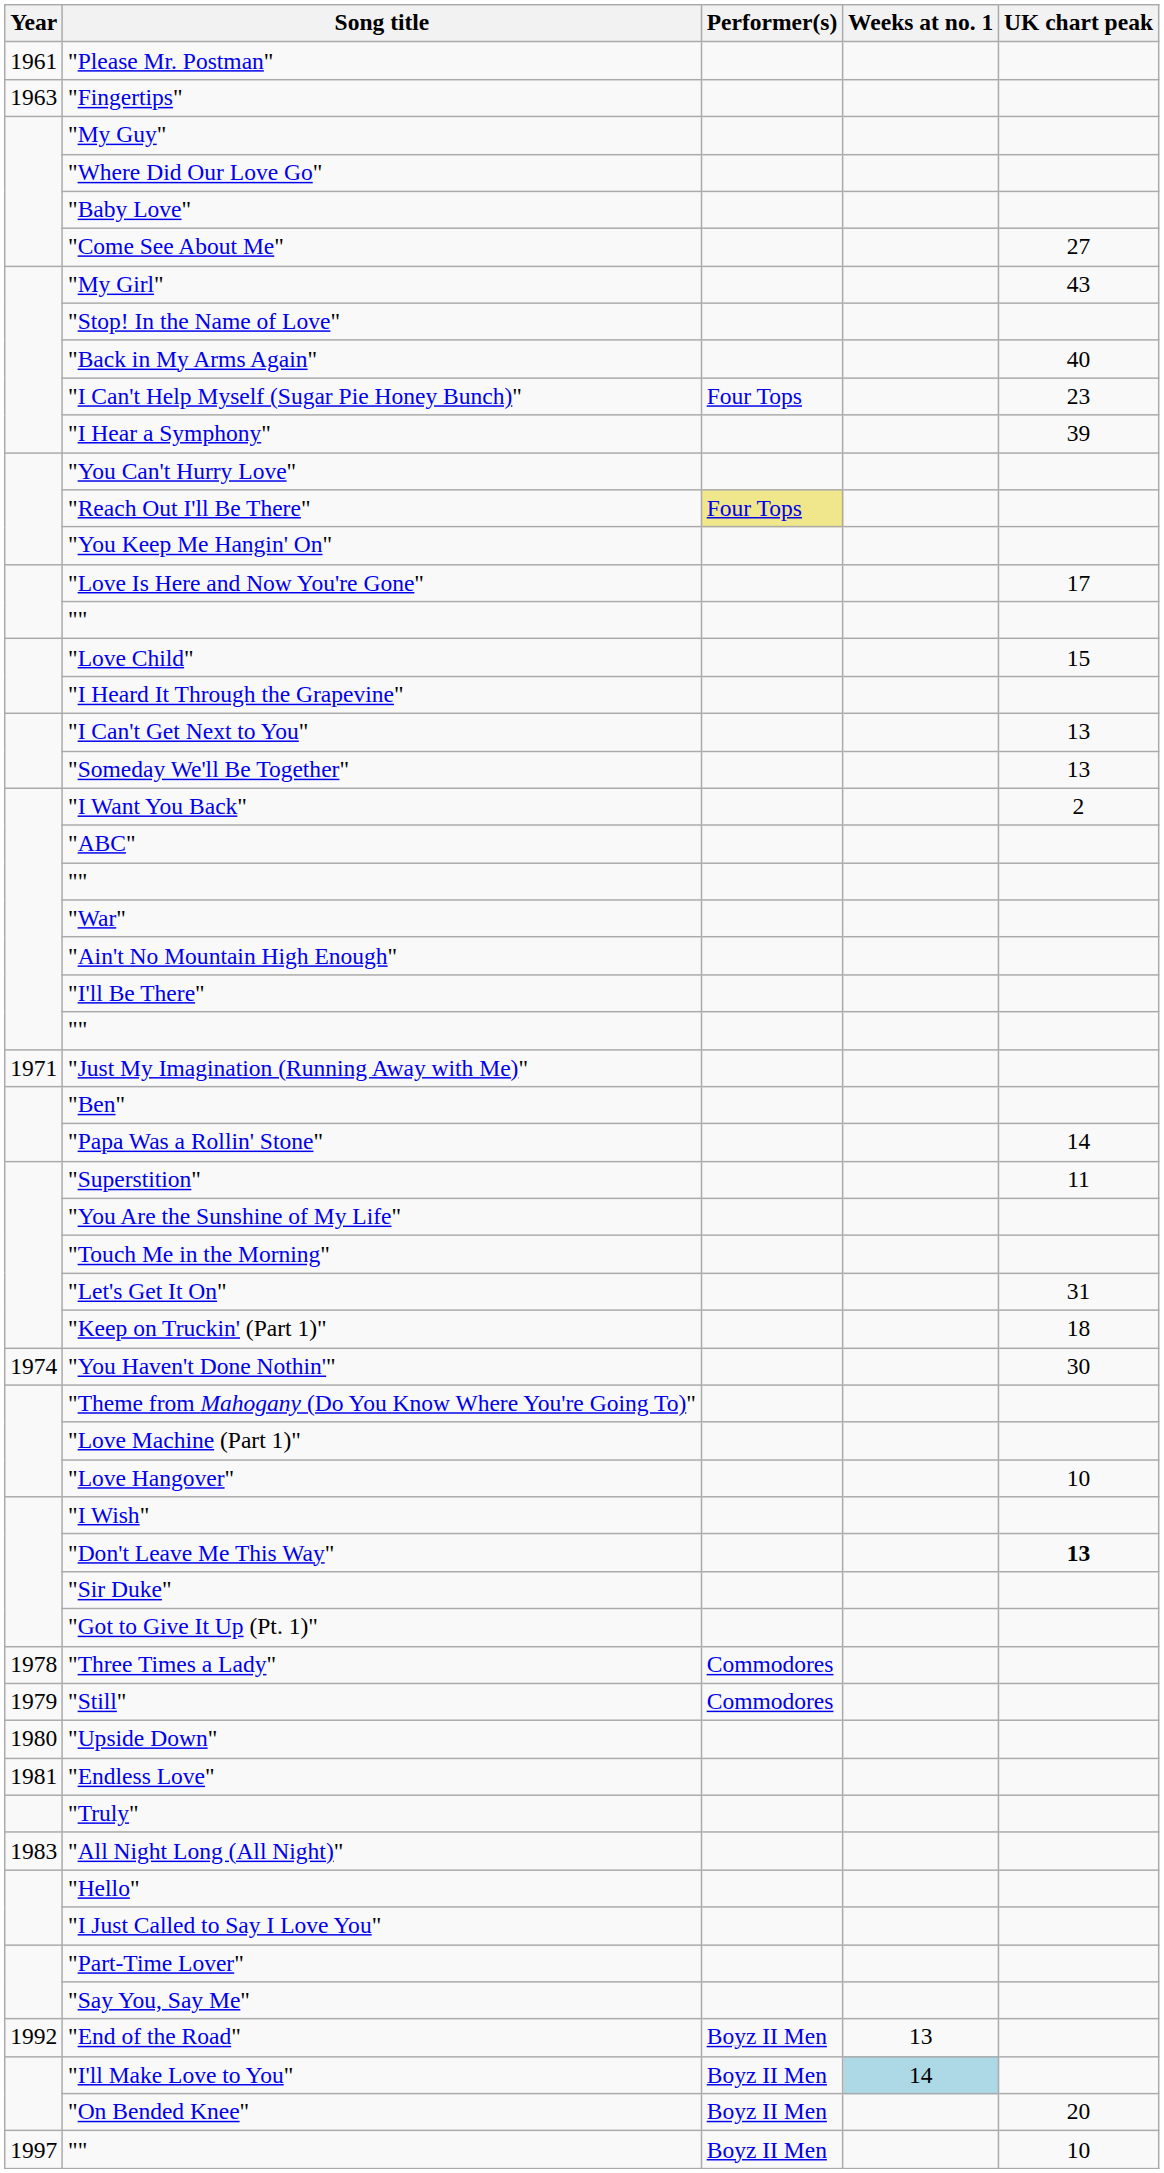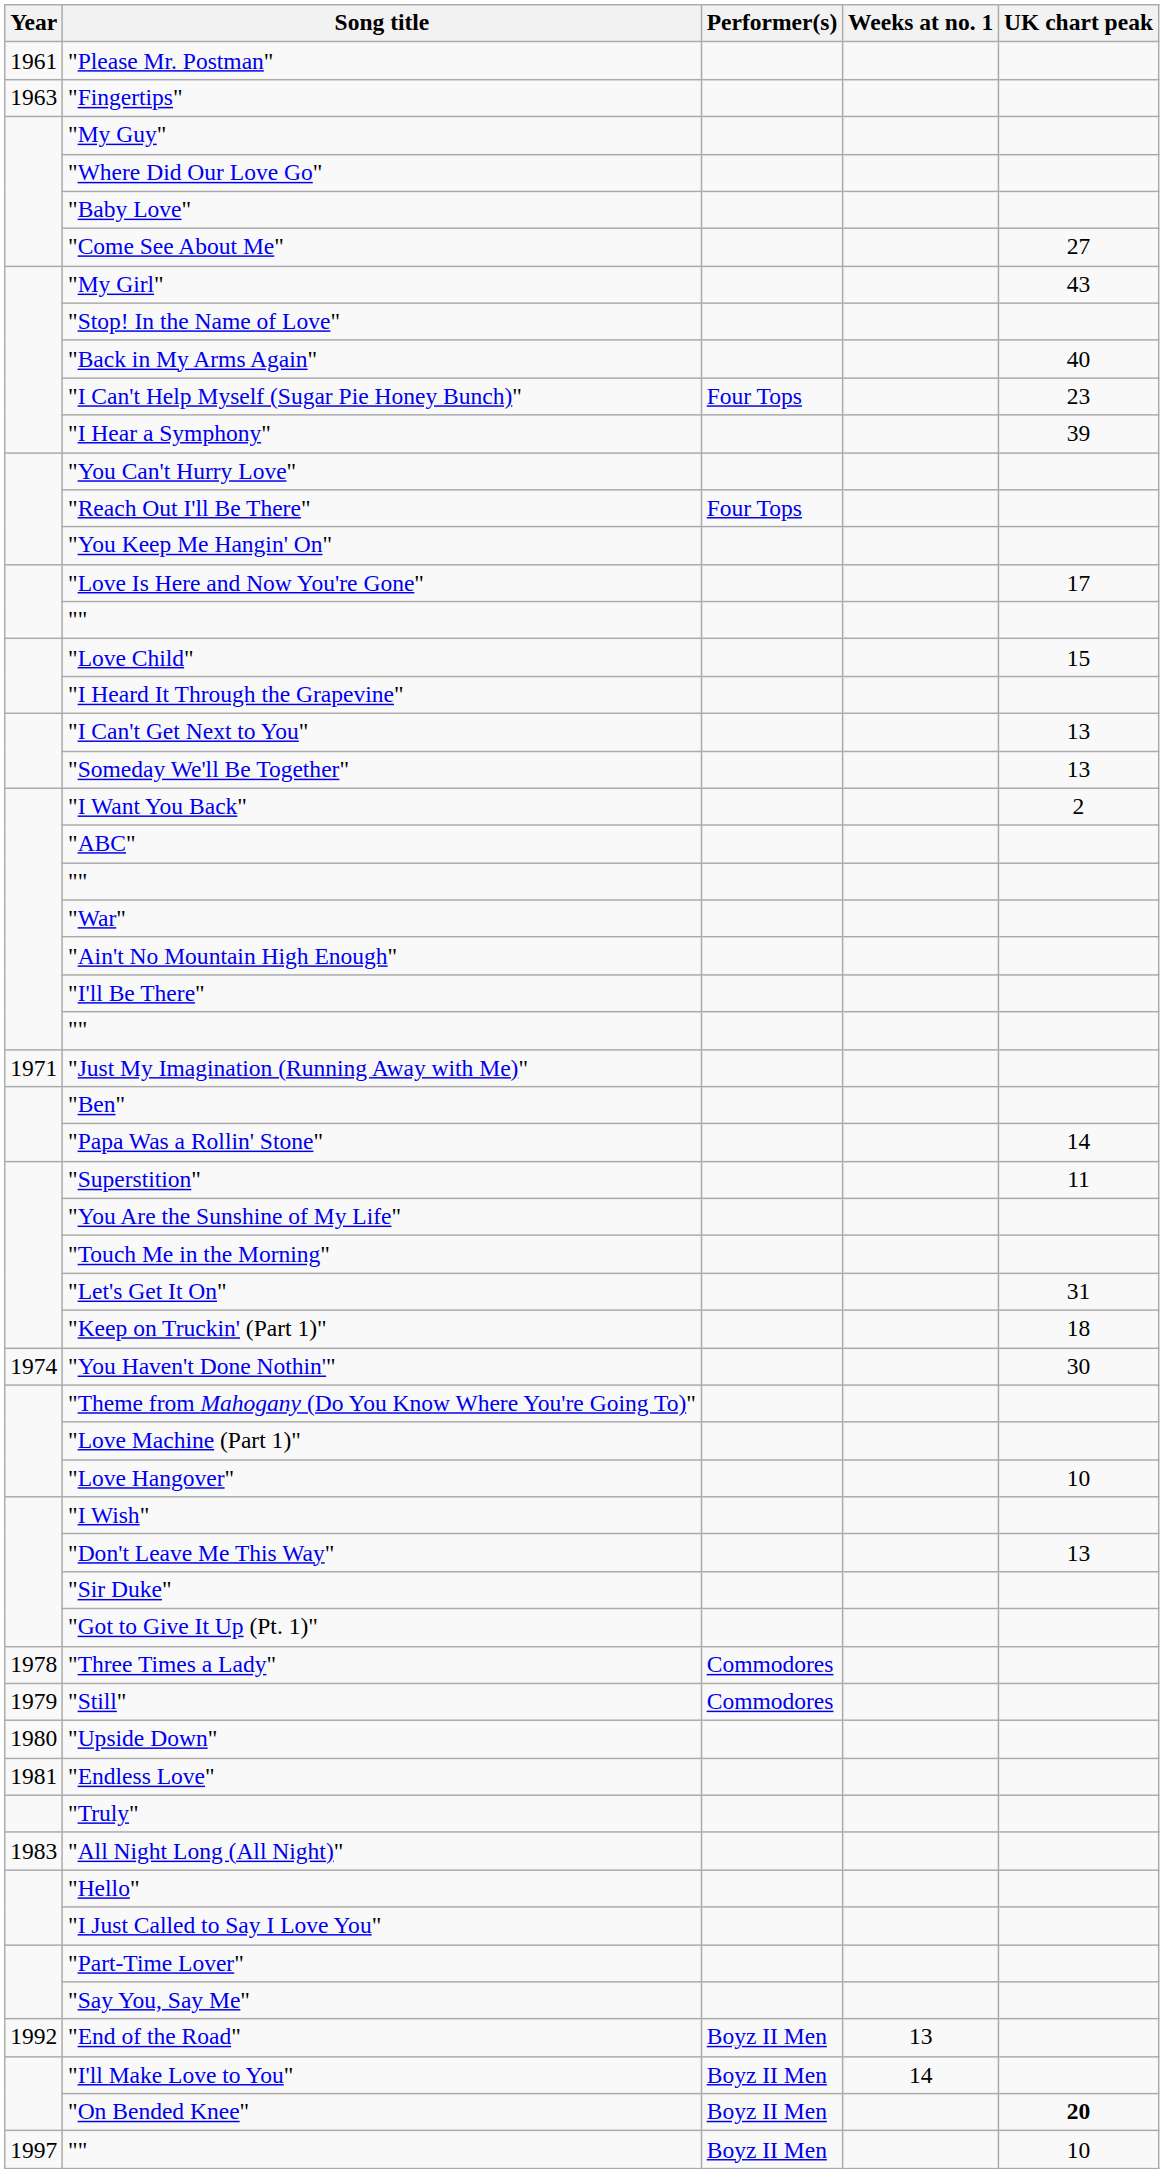(754, 508) khaki background -> (754, 508) no background
(1078, 1552) bold -> (1078, 1552) normal
(921, 2074) lightblue background -> (921, 2074) no background
(1078, 2112) normal -> (1078, 2112) bold
